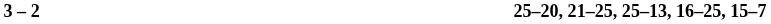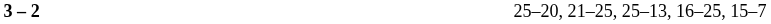(640, 10) bold -> (640, 10) normal
